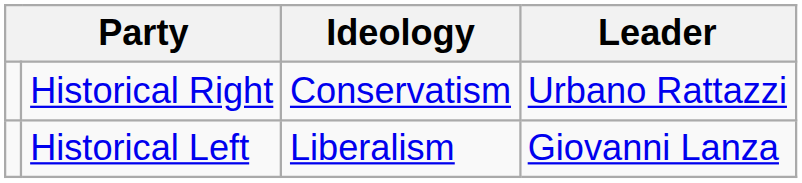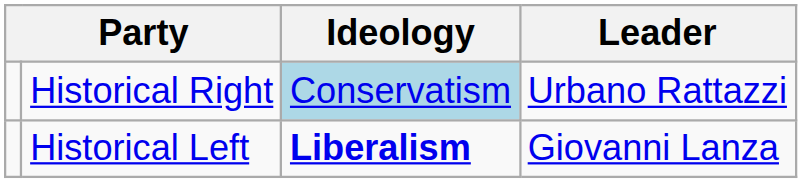(400, 90) no background -> (400, 90) lightblue background
(372, 147) normal -> (380, 147) bold
